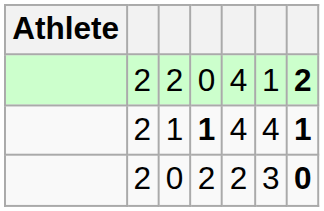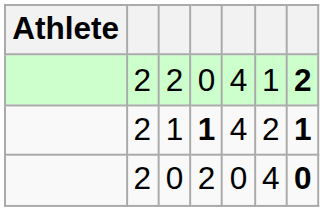(271, 129) 4 -> (271, 129) 2
(239, 179) 2 -> (239, 179) 0
(271, 179) 3 -> (271, 179) 4
